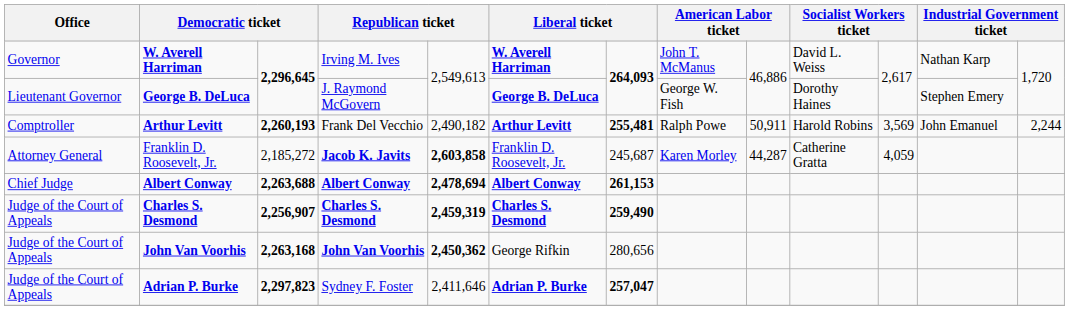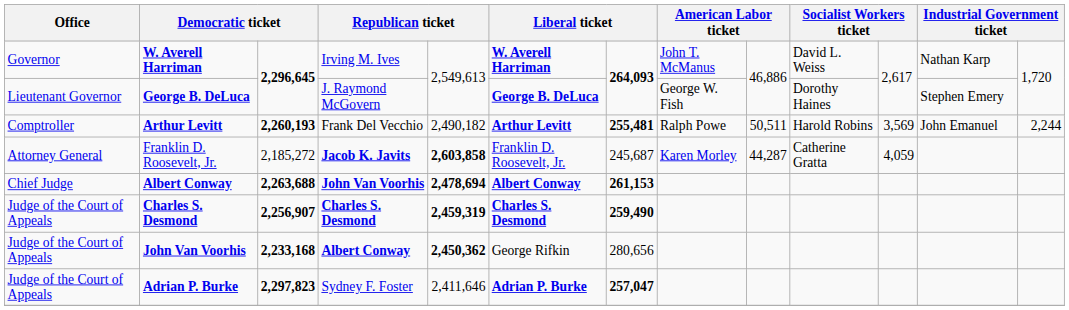(768, 125) 50,911 -> (768, 125) 50,511
(366, 184) Albert Conway -> (373, 184) John Van Voorhis
(288, 250) 2,263,168 -> (288, 250) 2,233,168
(373, 250) John Van Voorhis -> (366, 250) Albert Conway
